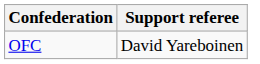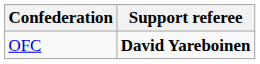(182, 44) normal -> (186, 44) bold
